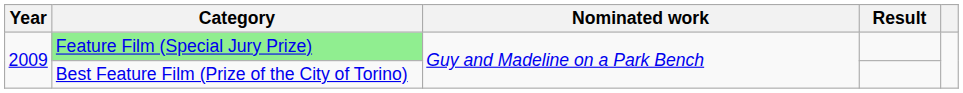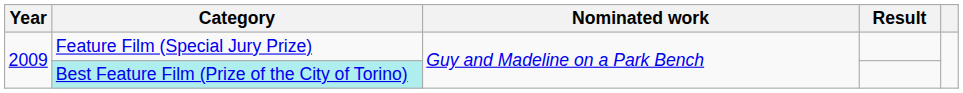(184, 46) lightgreen background -> (184, 46) no background
(232, 74) no background -> (232, 74) paleturquoise background
